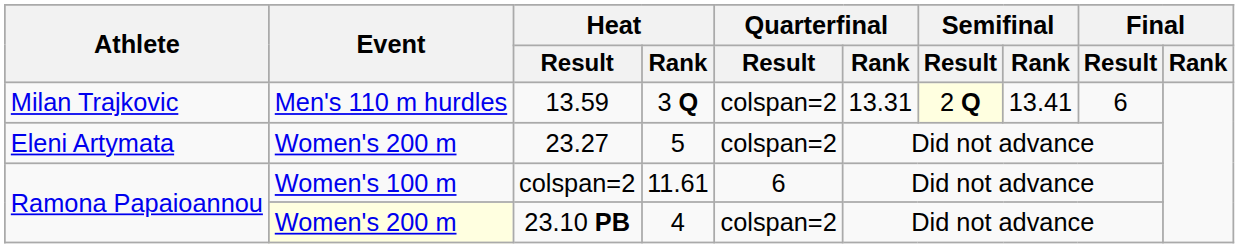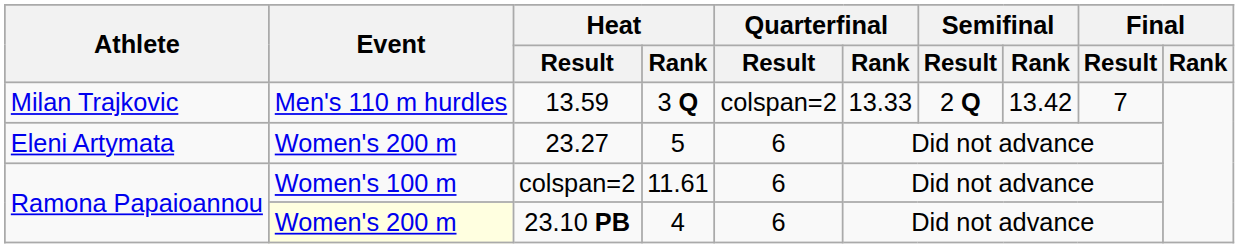(880, 103) 13.31 -> (880, 103) 13.33
(960, 103) lightyellow background -> (960, 103) no background
(1040, 103) 13.41 -> (1040, 103) 13.42
(1120, 103) 6 -> (1120, 103) 7
(779, 143) colspan=2 -> (779, 143) 6
(779, 223) colspan=2 -> (779, 223) 6
